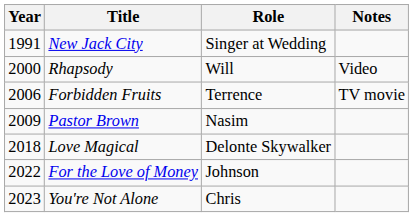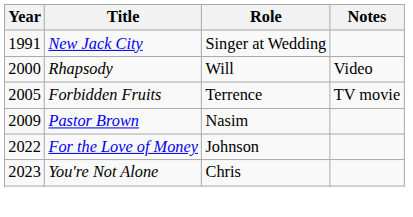(25, 95) 2006 -> (25, 95) 2005
- row: (94, 146)
